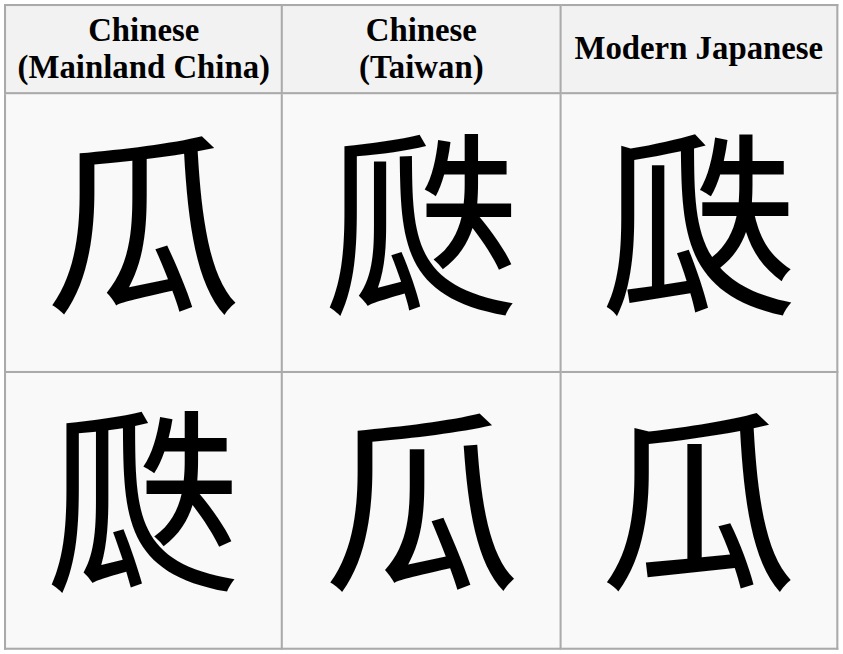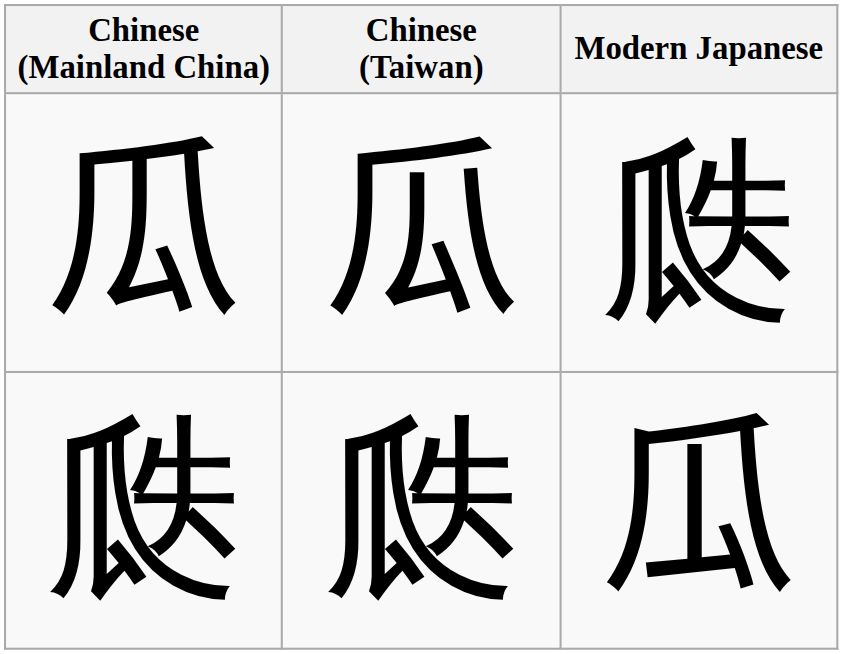(421, 232) 瓞 -> (421, 232) 瓜
(421, 509) 瓜 -> (421, 509) 瓞
